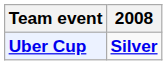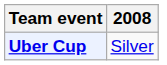(134, 46) bold -> (132, 46) normal
